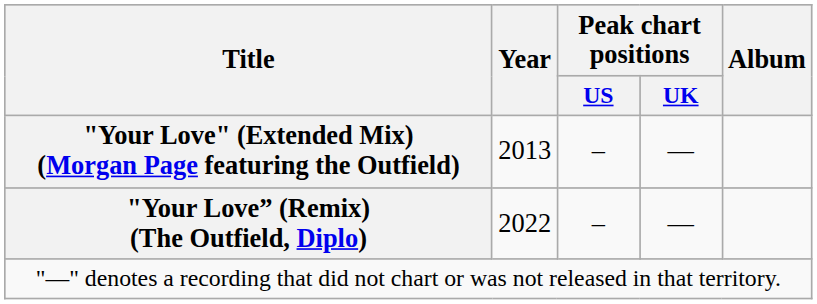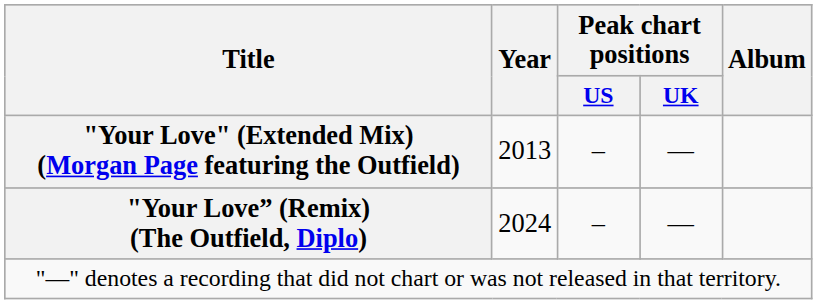(525, 222) 2022 -> (525, 222) 2024
